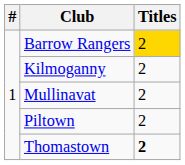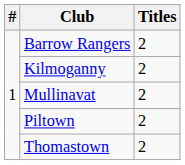(142, 43) gold background -> (142, 43) no background
(142, 146) bold -> (142, 146) normal
